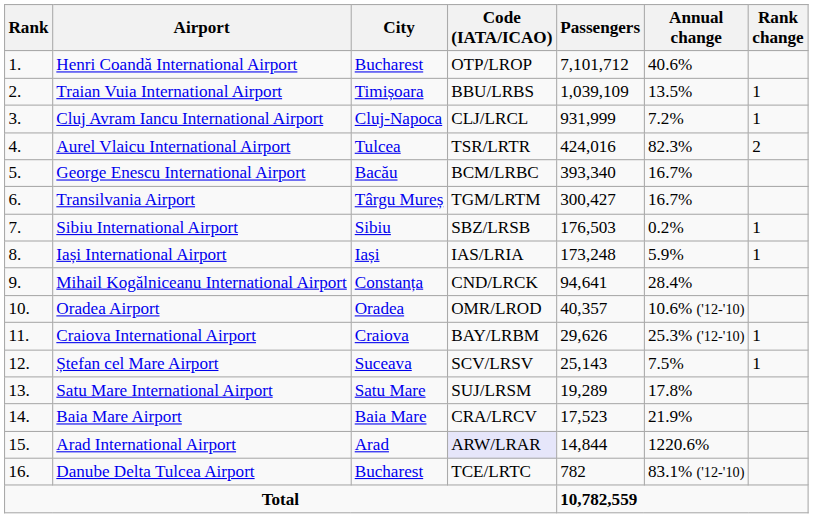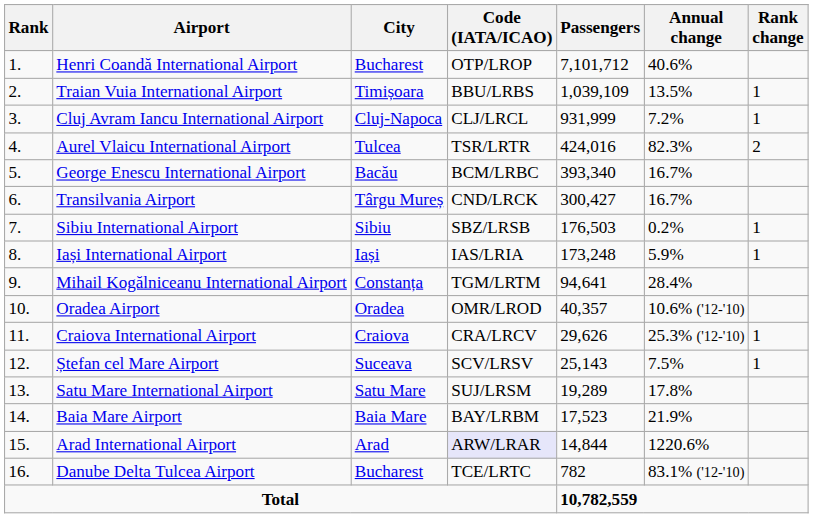(496, 200) TGM/LRTM -> (494, 200) CND/LRCK
(494, 281) CND/LRCK -> (496, 281) TGM/LRTM
(495, 335) BAY/LRBM -> (494, 335) CRA/LRCV
(494, 417) CRA/LRCV -> (495, 417) BAY/LRBM
